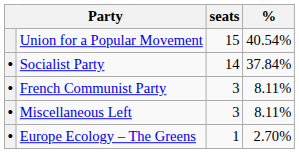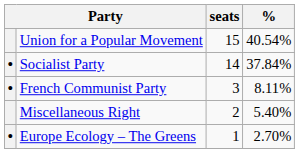- row: (76, 112)
+ row: (80, 112)
